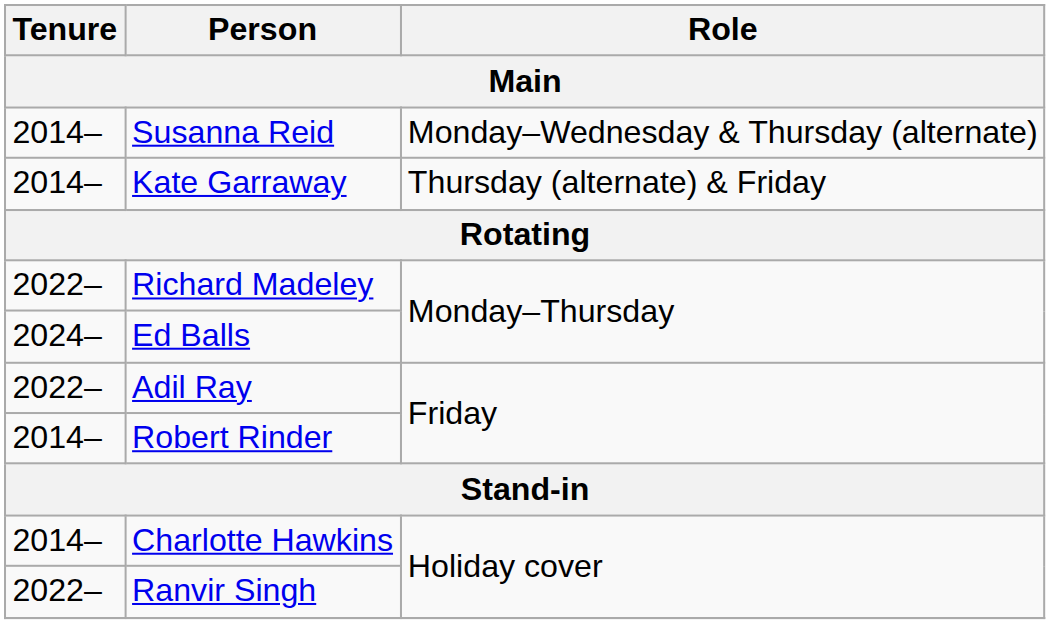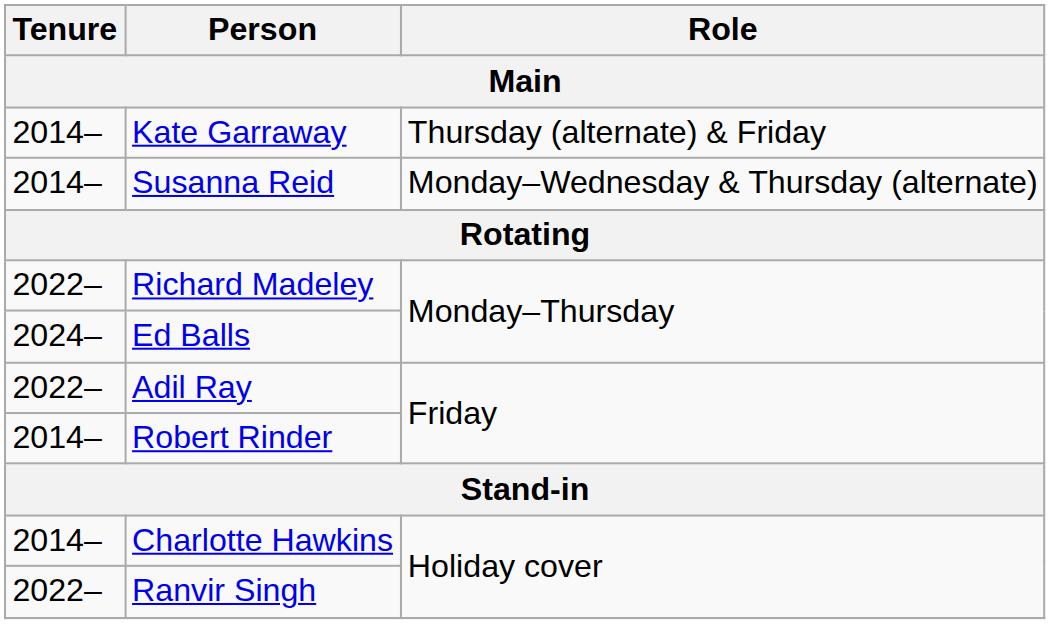rows swapped: (233, 132) <-> (239, 183)
